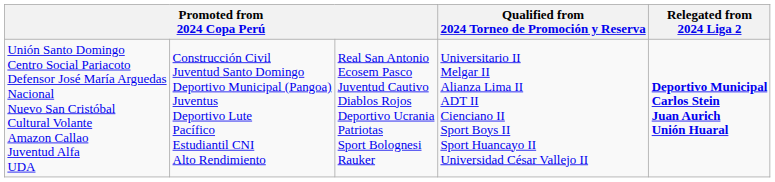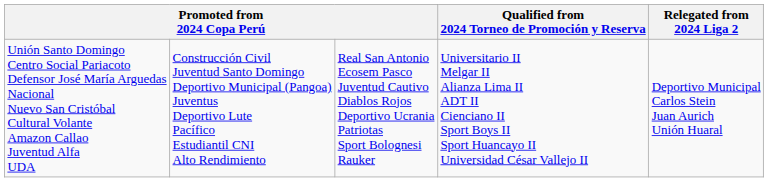(709, 108) bold -> (706, 108) normal
